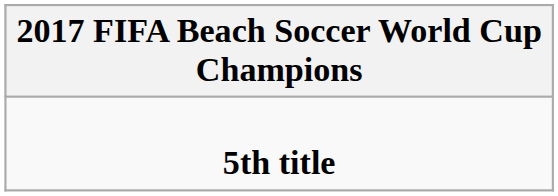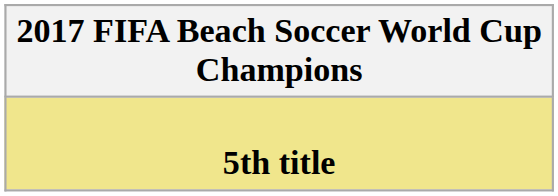(279, 162) no background -> (279, 162) khaki background
